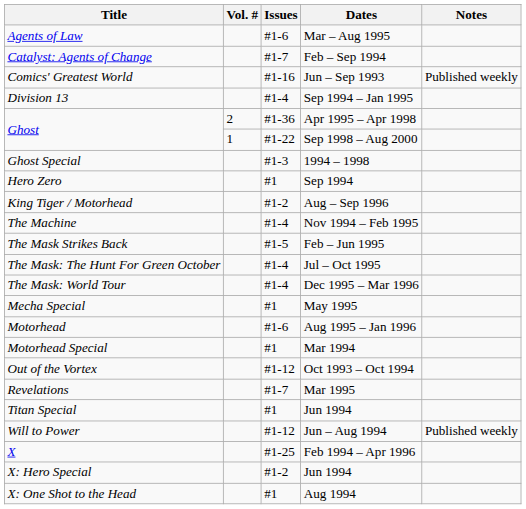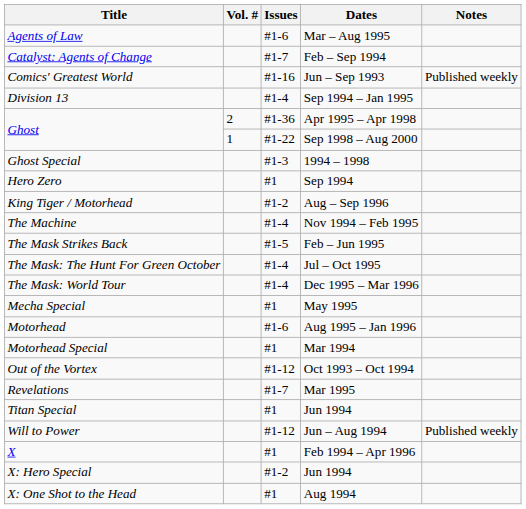(279, 451) #1-25 -> (271, 451) #1
